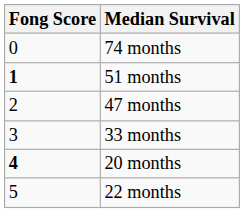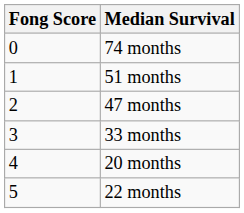(13, 76) bold -> (13, 76) normal
(13, 163) bold -> (13, 163) normal
